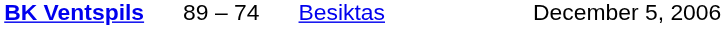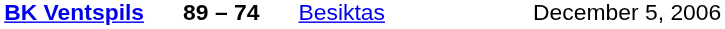(221, 12) normal -> (221, 12) bold
